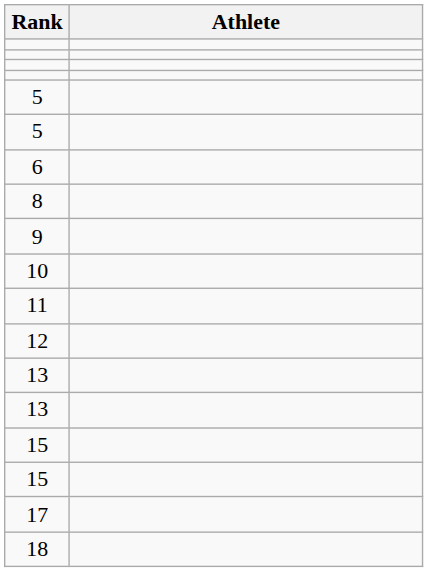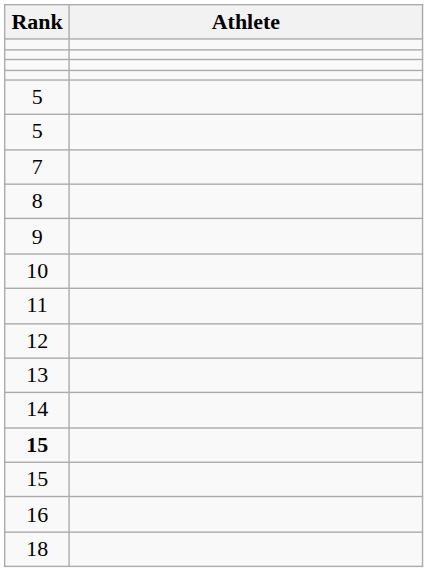(37, 166) 6 -> (37, 166) 7
(37, 409) 13 -> (37, 409) 14
(37, 444) normal -> (37, 444) bold
(37, 514) 17 -> (37, 514) 16
